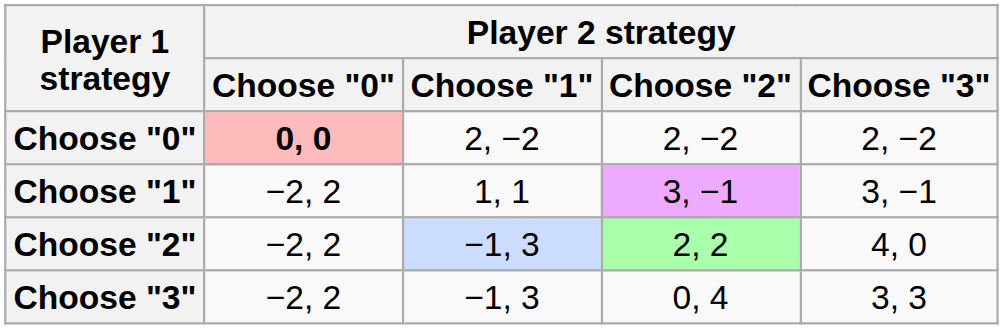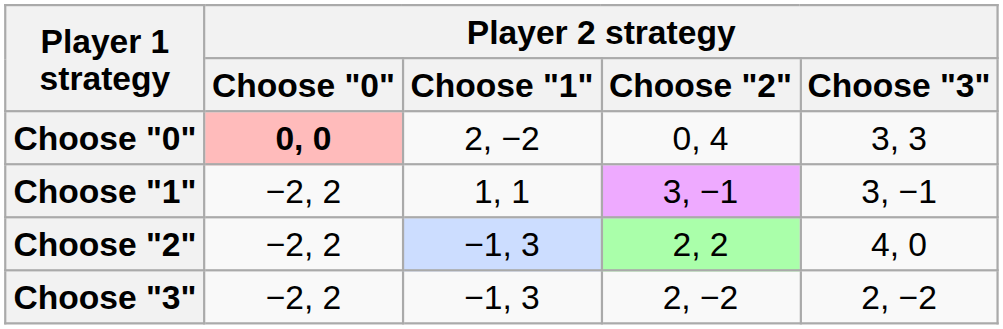(700, 138) 2, −2 -> (700, 138) 0, 4
(899, 138) 2, −2 -> (899, 138) 3, 3
(700, 298) 0, 4 -> (700, 298) 2, −2
(899, 298) 3, 3 -> (899, 298) 2, −2
